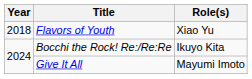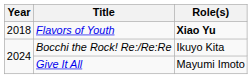(195, 30) normal -> (196, 30) bold
